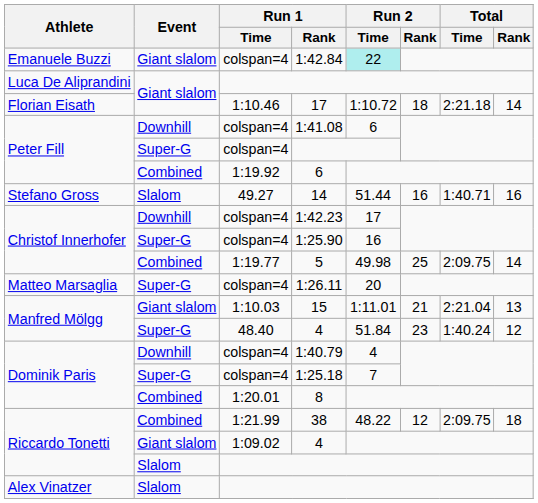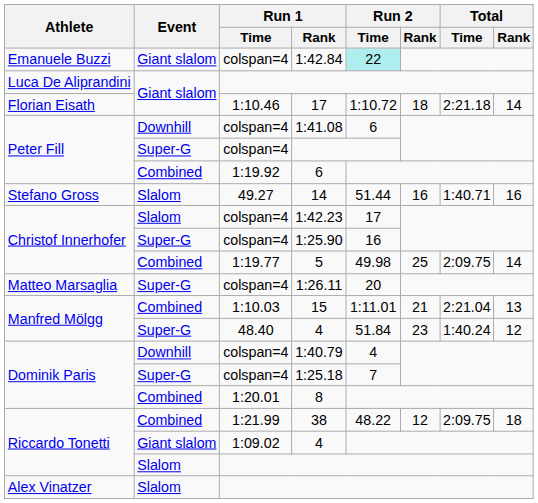(164, 218) Downhill -> (159, 218) Slalom
(177, 308) Giant slalom -> (170, 308) Combined
